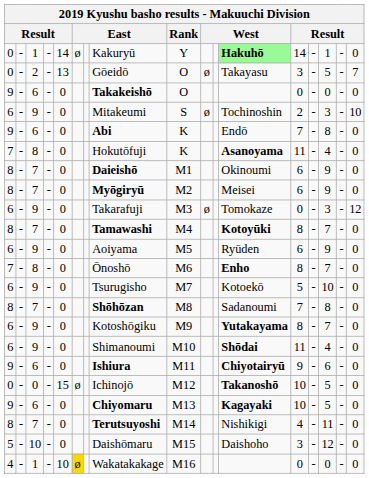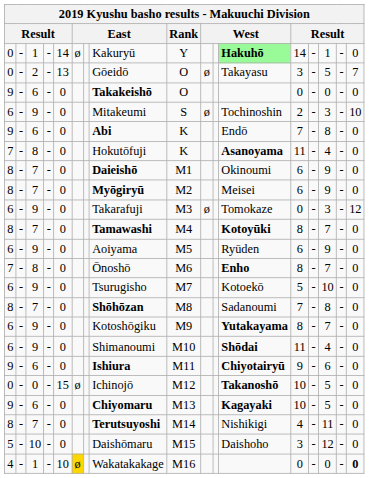(355, 463) normal -> (355, 463) bold
